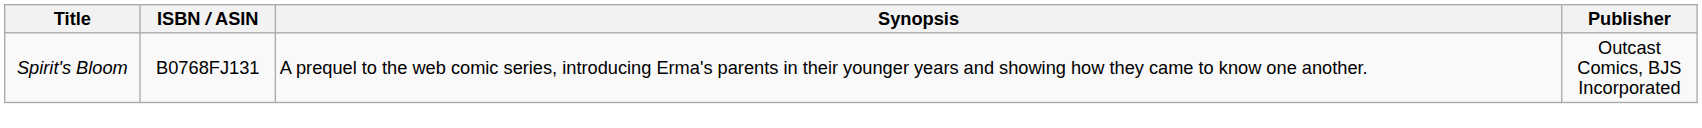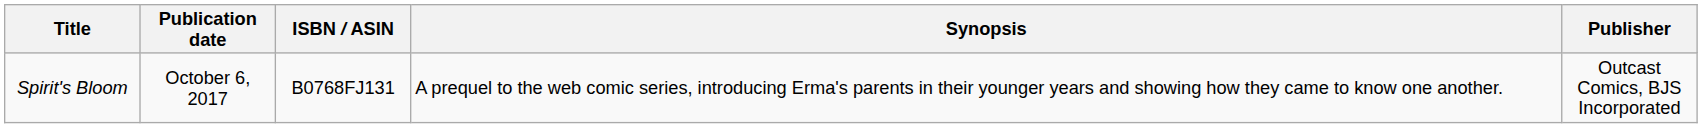+ column: (208, 29)
